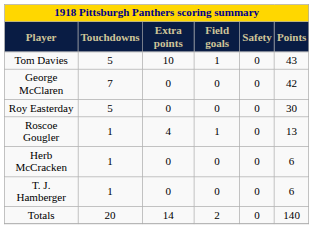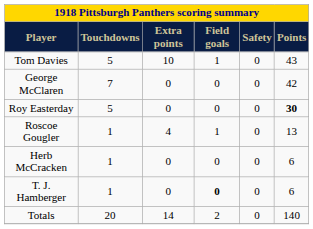(292, 108) normal -> (292, 108) bold
(217, 191) normal -> (217, 191) bold
